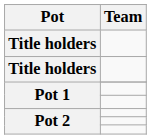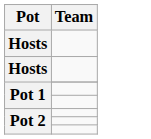(52, 43) Title holders -> (28, 43) Hosts
(52, 69) Title holders -> (28, 69) Hosts
